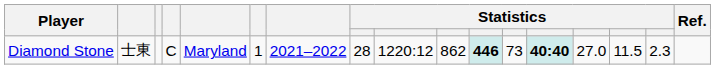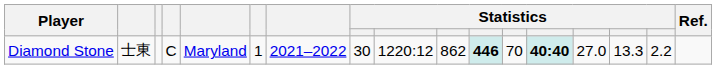(362, 50) 28 -> (362, 50) 30
(514, 50) 73 -> (514, 50) 70
(628, 50) 11.5 -> (628, 50) 13.3
(660, 50) 2.3 -> (661, 50) 2.2
